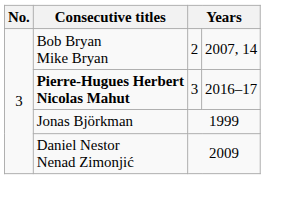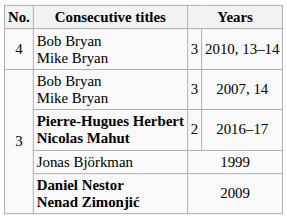+ row: (242, 49)
(194, 49) 2 -> (194, 89) 3
(194, 89) 3 -> (194, 129) 2
(85, 153) normal -> (88, 193) bold
